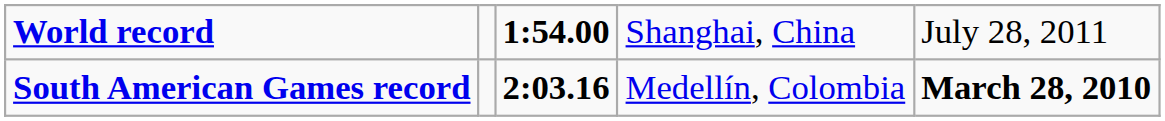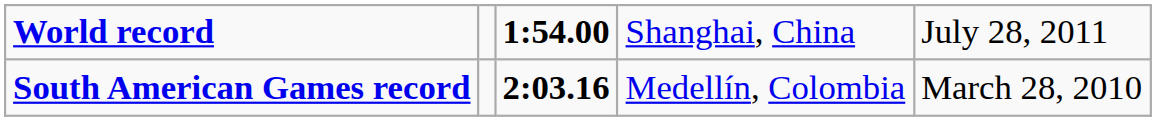(1036, 87) bold -> (1032, 87) normal
